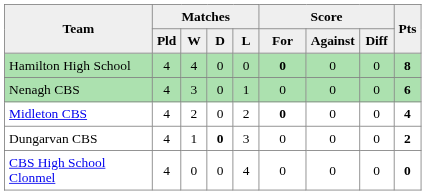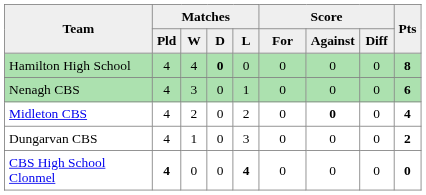(220, 65) normal -> (220, 65) bold
(283, 65) bold -> (283, 65) normal
(283, 114) bold -> (283, 114) normal
(333, 114) normal -> (333, 114) bold
(220, 138) bold -> (220, 138) normal
(167, 170) normal -> (167, 170) bold
(246, 170) normal -> (246, 170) bold
